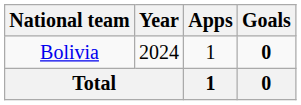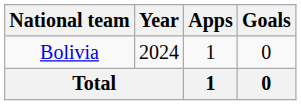(266, 52) bold -> (266, 52) normal
